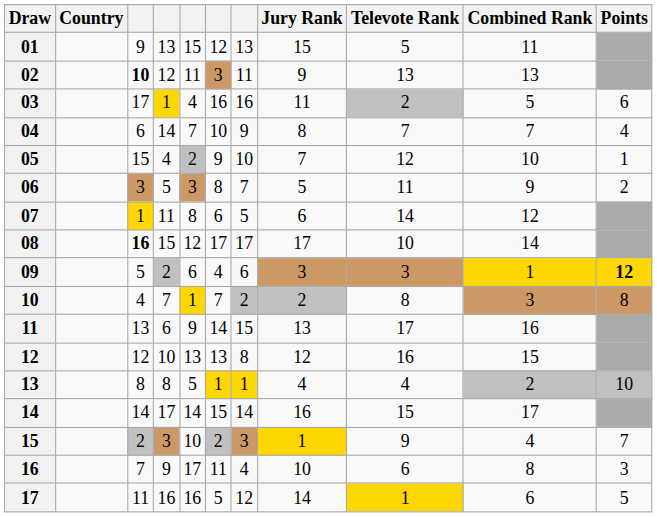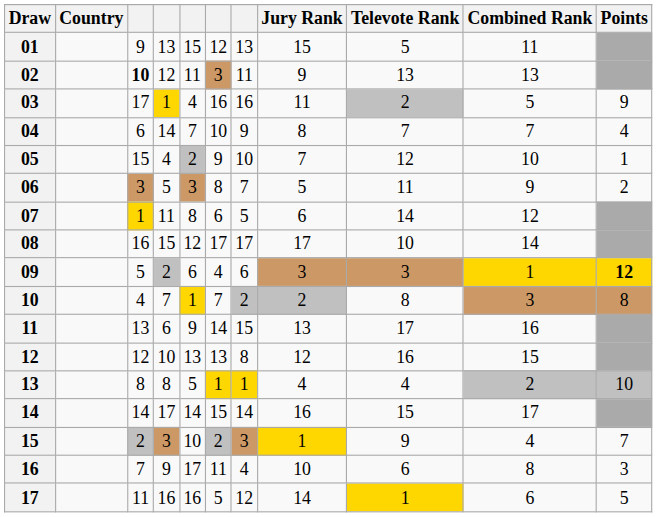(624, 103) 6 -> (624, 103) 9
(140, 243) bold -> (140, 243) normal
